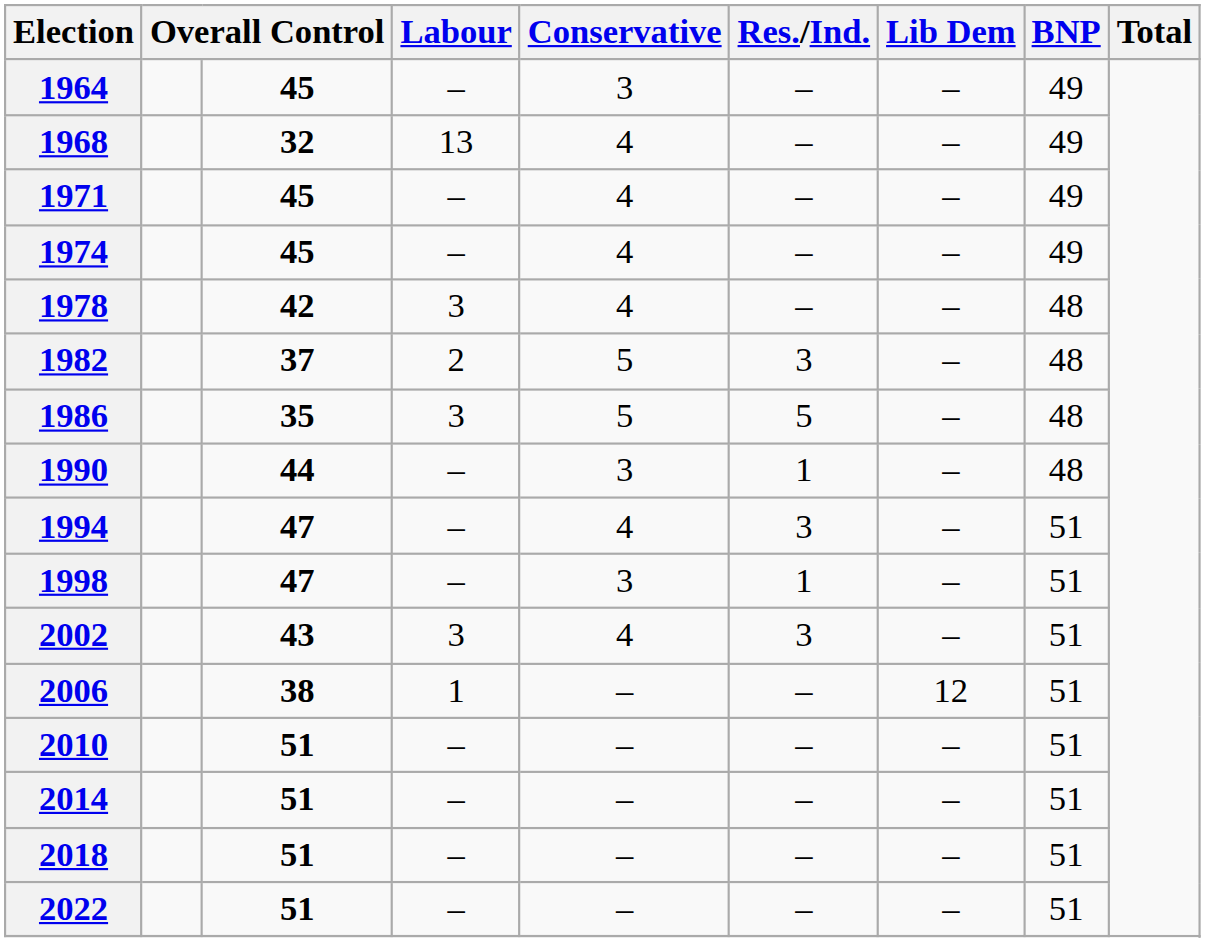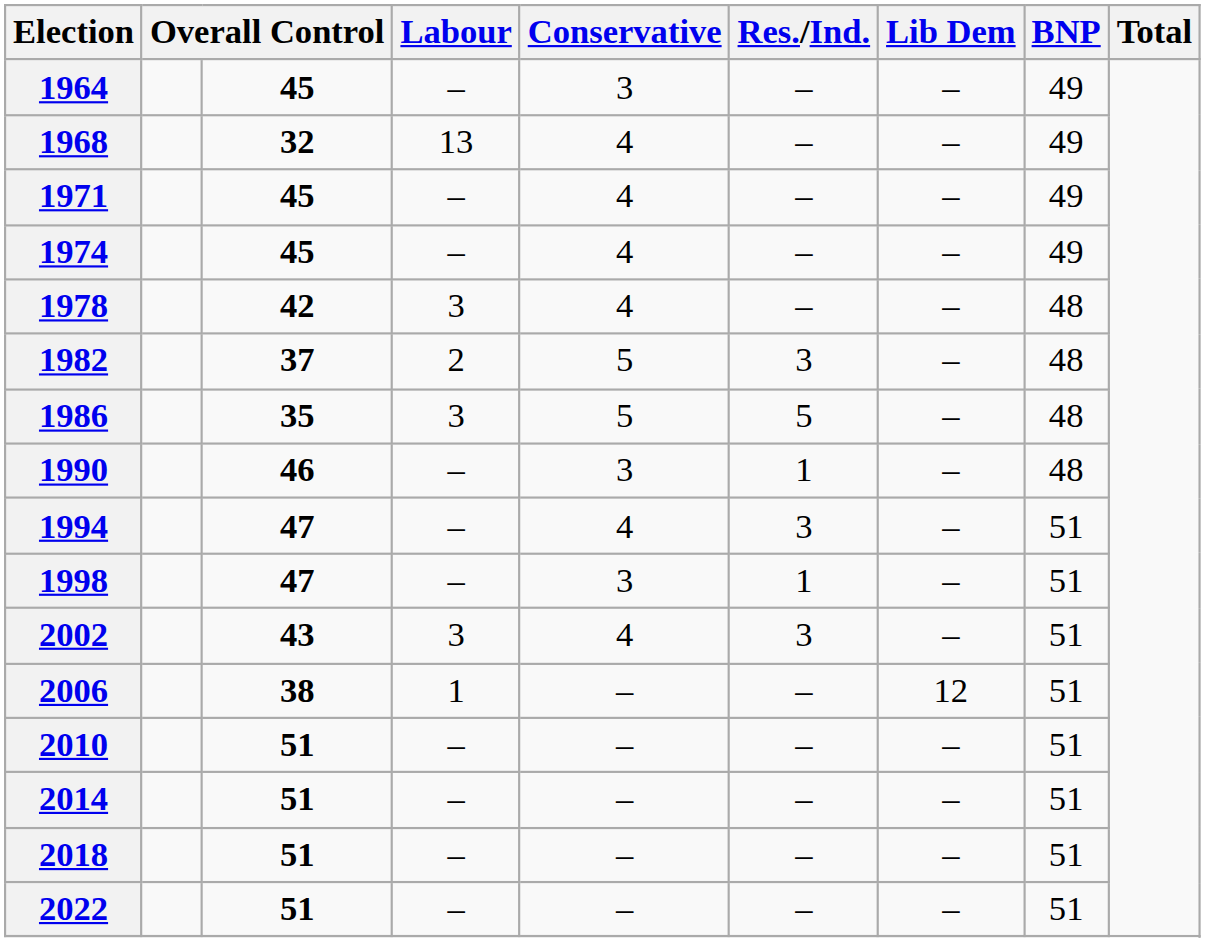(297, 470) 44 -> (297, 470) 46
